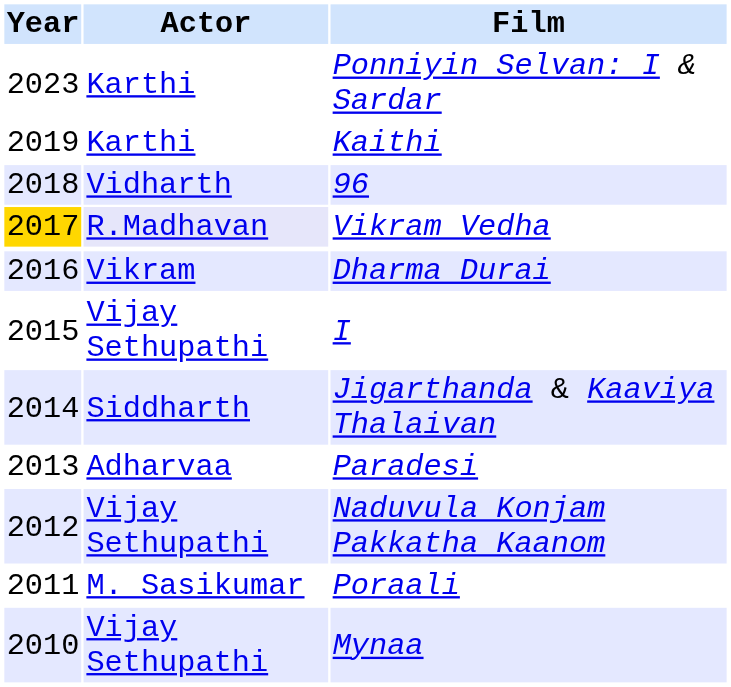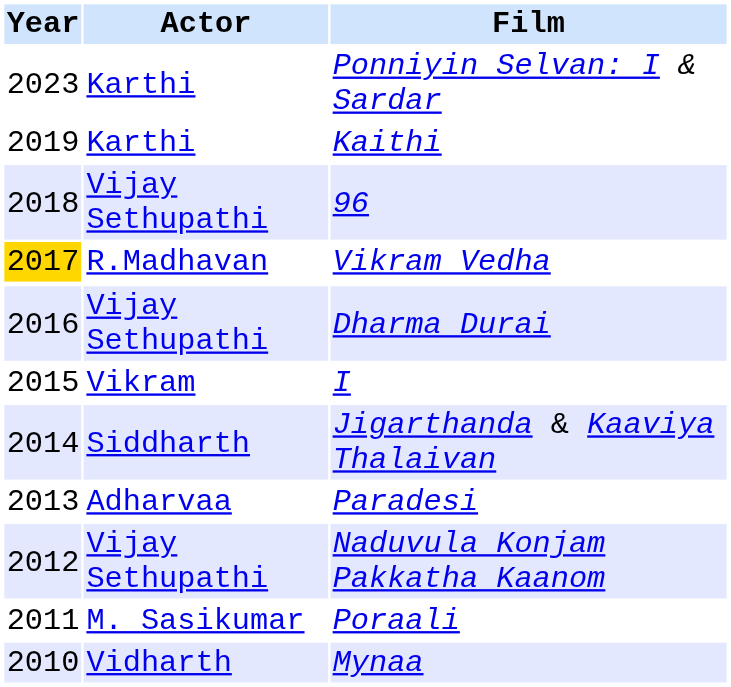(159, 185) Vidharth -> (177, 202) Vijay Sethupathi
(177, 227) lavender background -> (177, 262) no background
(141, 271) Vikram -> (177, 324) Vijay Sethupathi
(177, 331) Vijay Sethupathi -> (141, 383) Vikram
(177, 645) Vijay Sethupathi -> (159, 663) Vidharth
